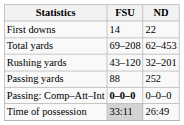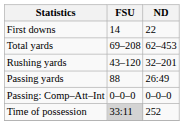(153, 79) 252 -> (157, 79) 26:49
(122, 95) bold -> (122, 95) normal
(157, 112) 26:49 -> (153, 112) 252
